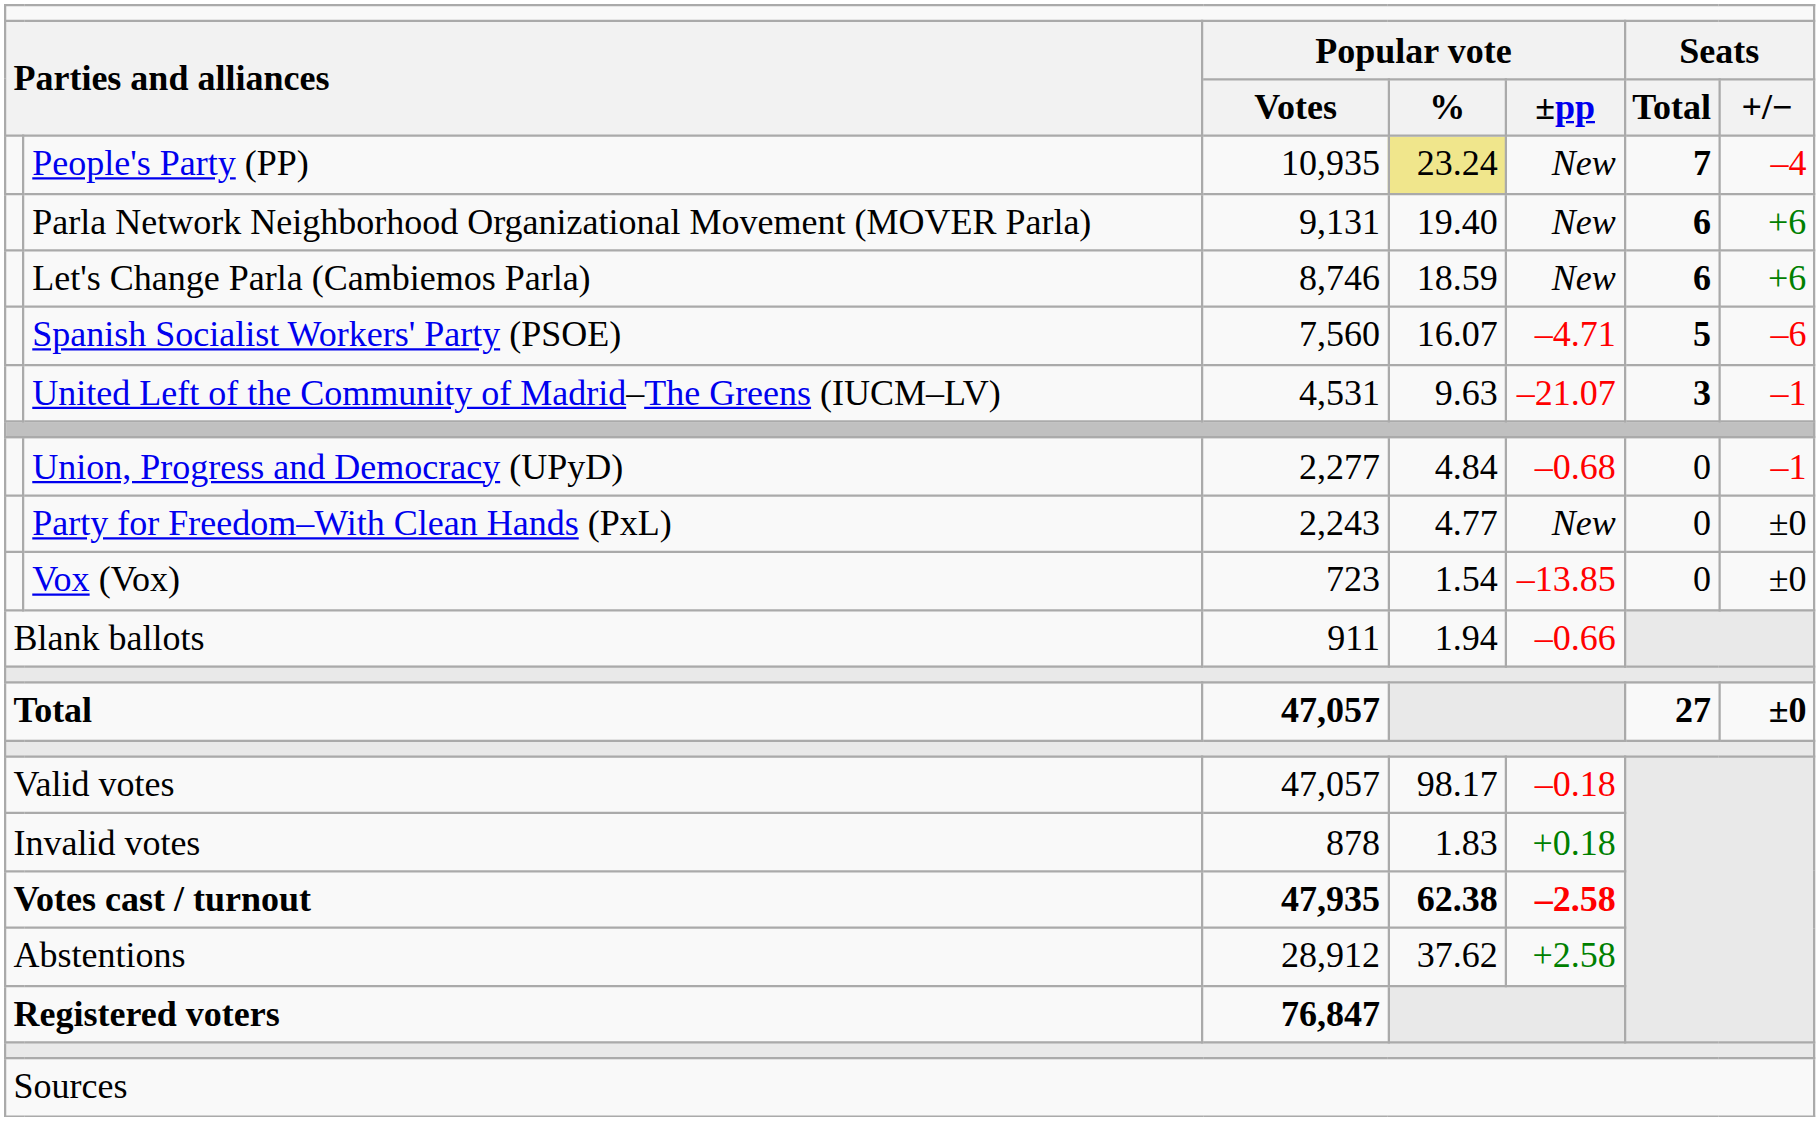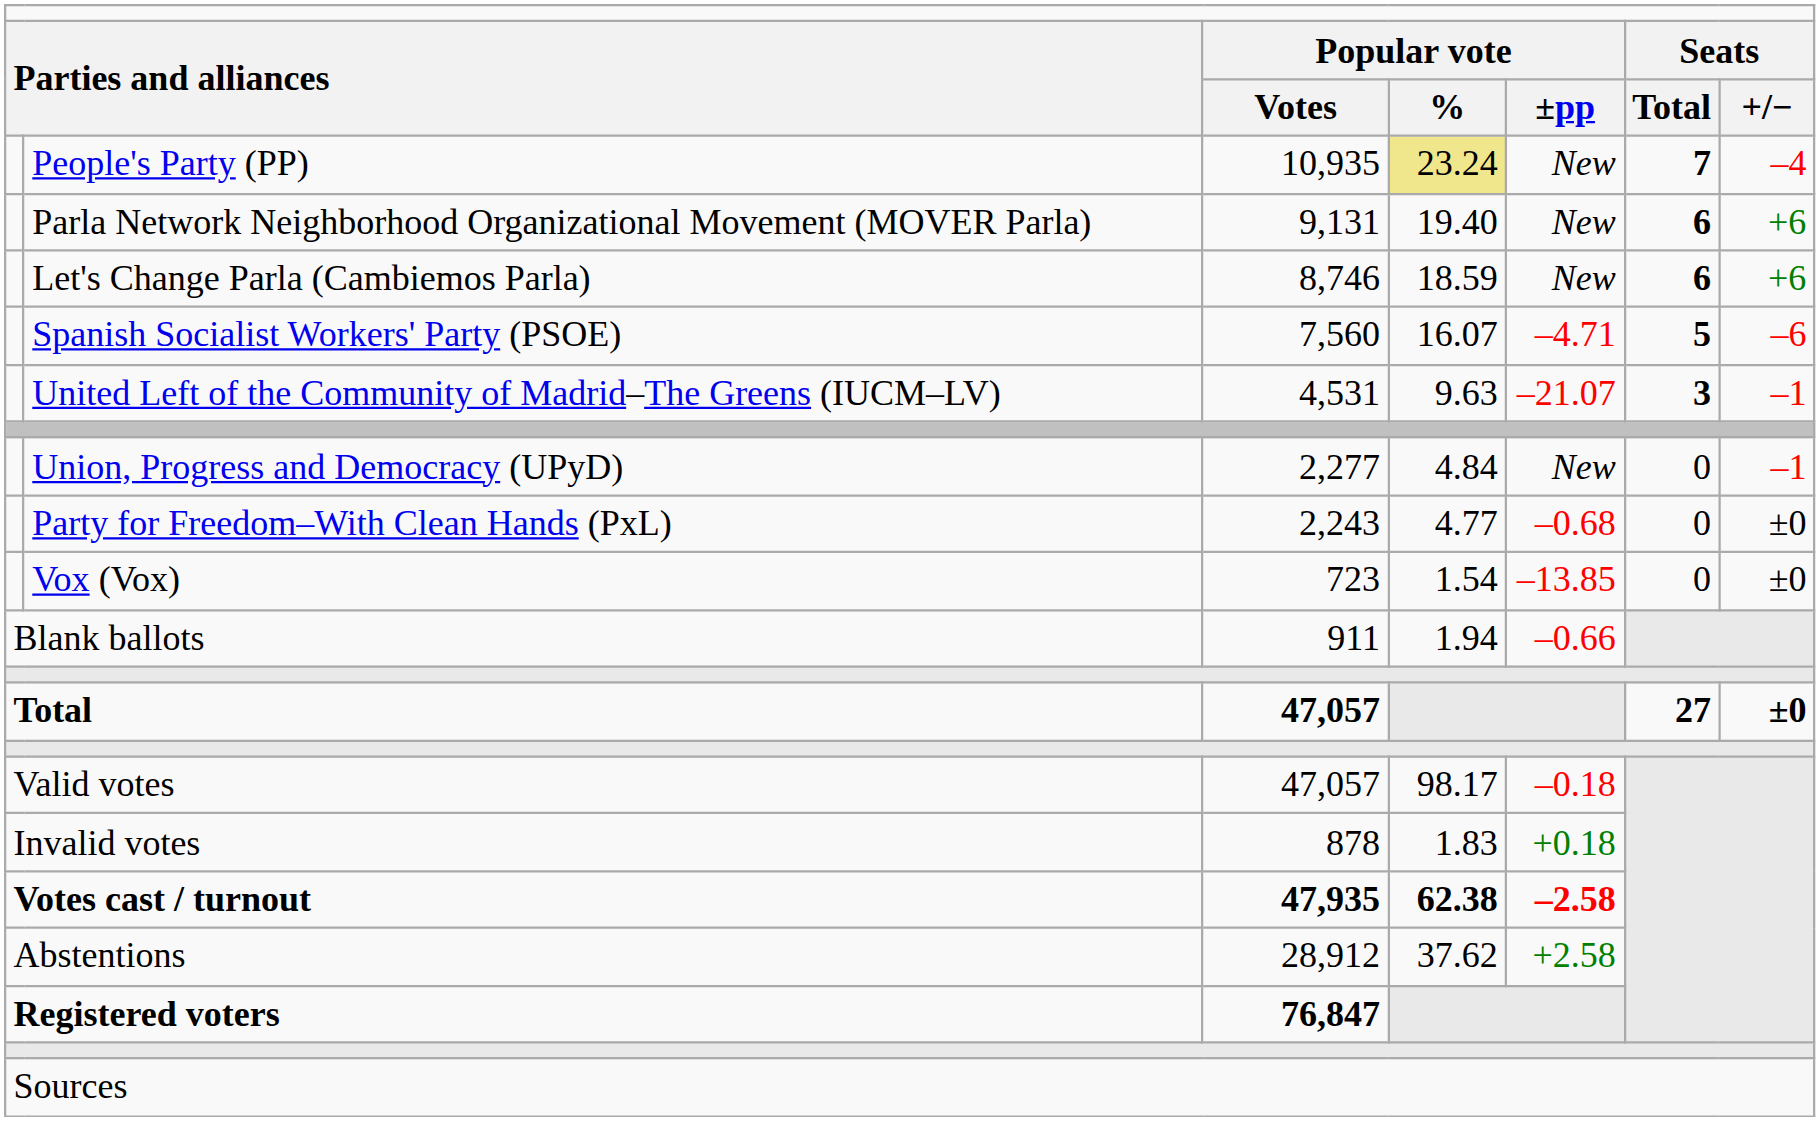(1575, 465) –0.68 -> (1584, 465) New
(1584, 522) New -> (1575, 522) –0.68
